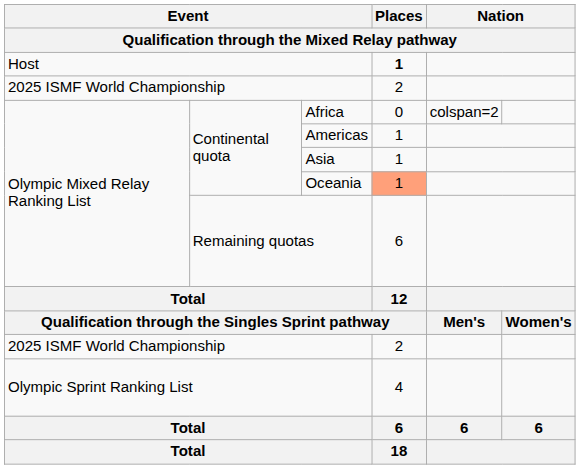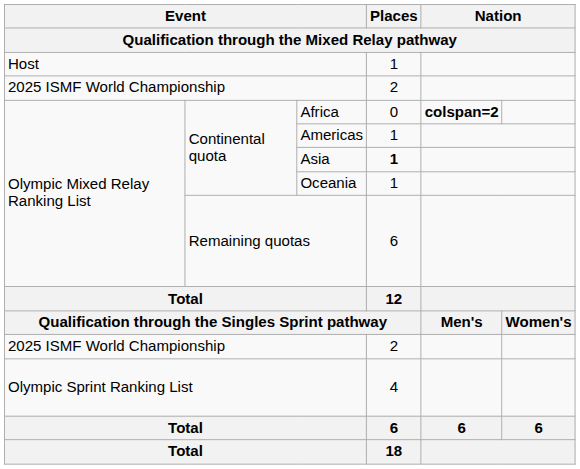(399, 64) bold -> (394, 64) normal
(464, 111) normal -> (462, 111) bold
(399, 159) normal -> (394, 159) bold
(399, 183) lightsalmon background -> (394, 183) no background
